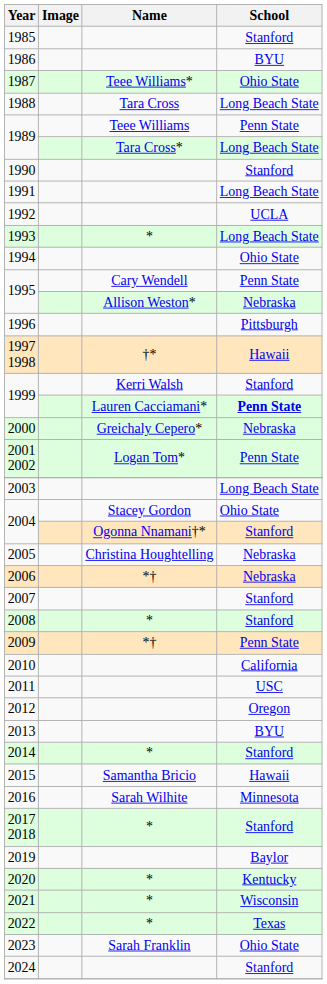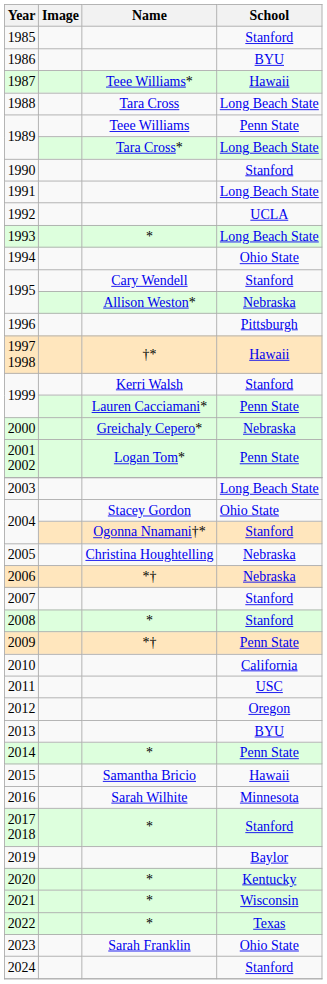(269, 81) Ohio State -> (269, 81) Hawaii
(269, 280) Penn State -> (269, 280) Stanford
(269, 406) bold -> (269, 406) normal
(269, 753) Stanford -> (269, 753) Penn State
